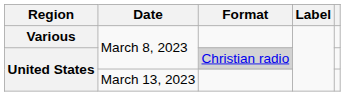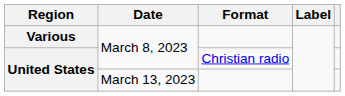(245, 58) lightgrey background -> (245, 58) no background
